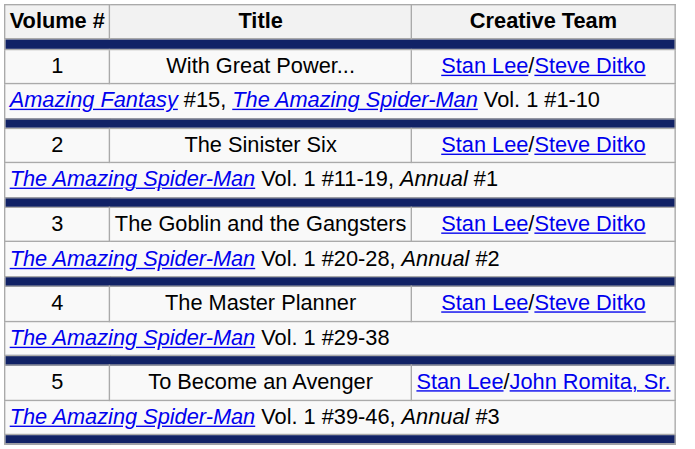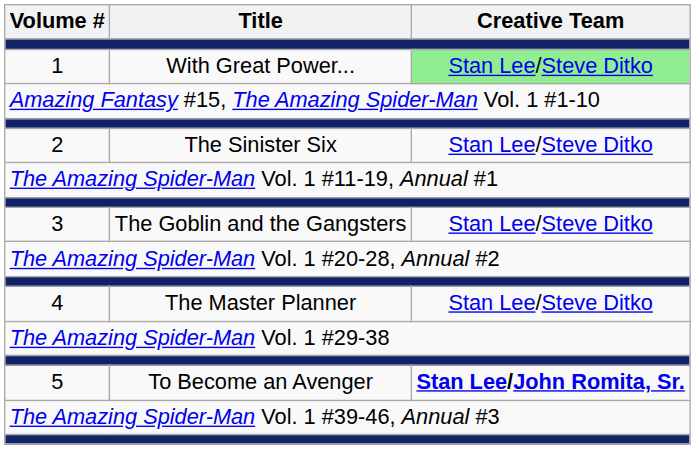(543, 66) no background -> (551, 66) lightgreen background
(543, 382) normal -> (551, 382) bold
